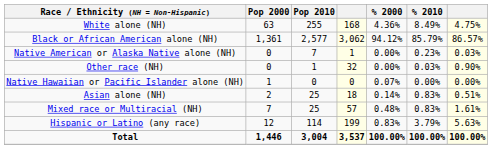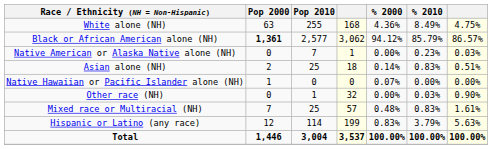(269, 39) normal -> (269, 39) bold
rows swapped: (125, 95) <-> (125, 67)
